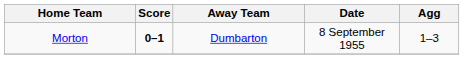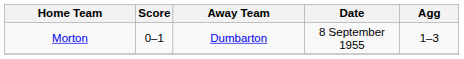(154, 38) bold -> (154, 38) normal
